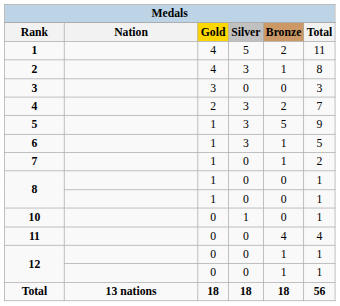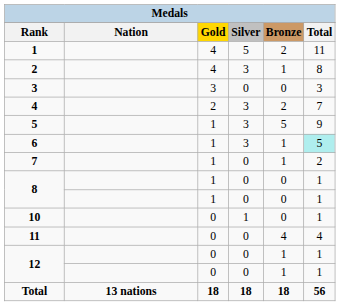(319, 143) no background -> (319, 143) paleturquoise background
